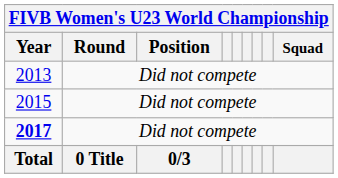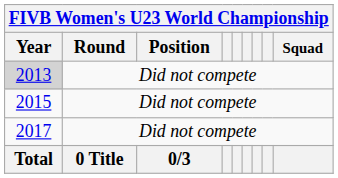(34, 74) no background -> (34, 74) lightgrey background
(34, 131) bold -> (34, 131) normal
